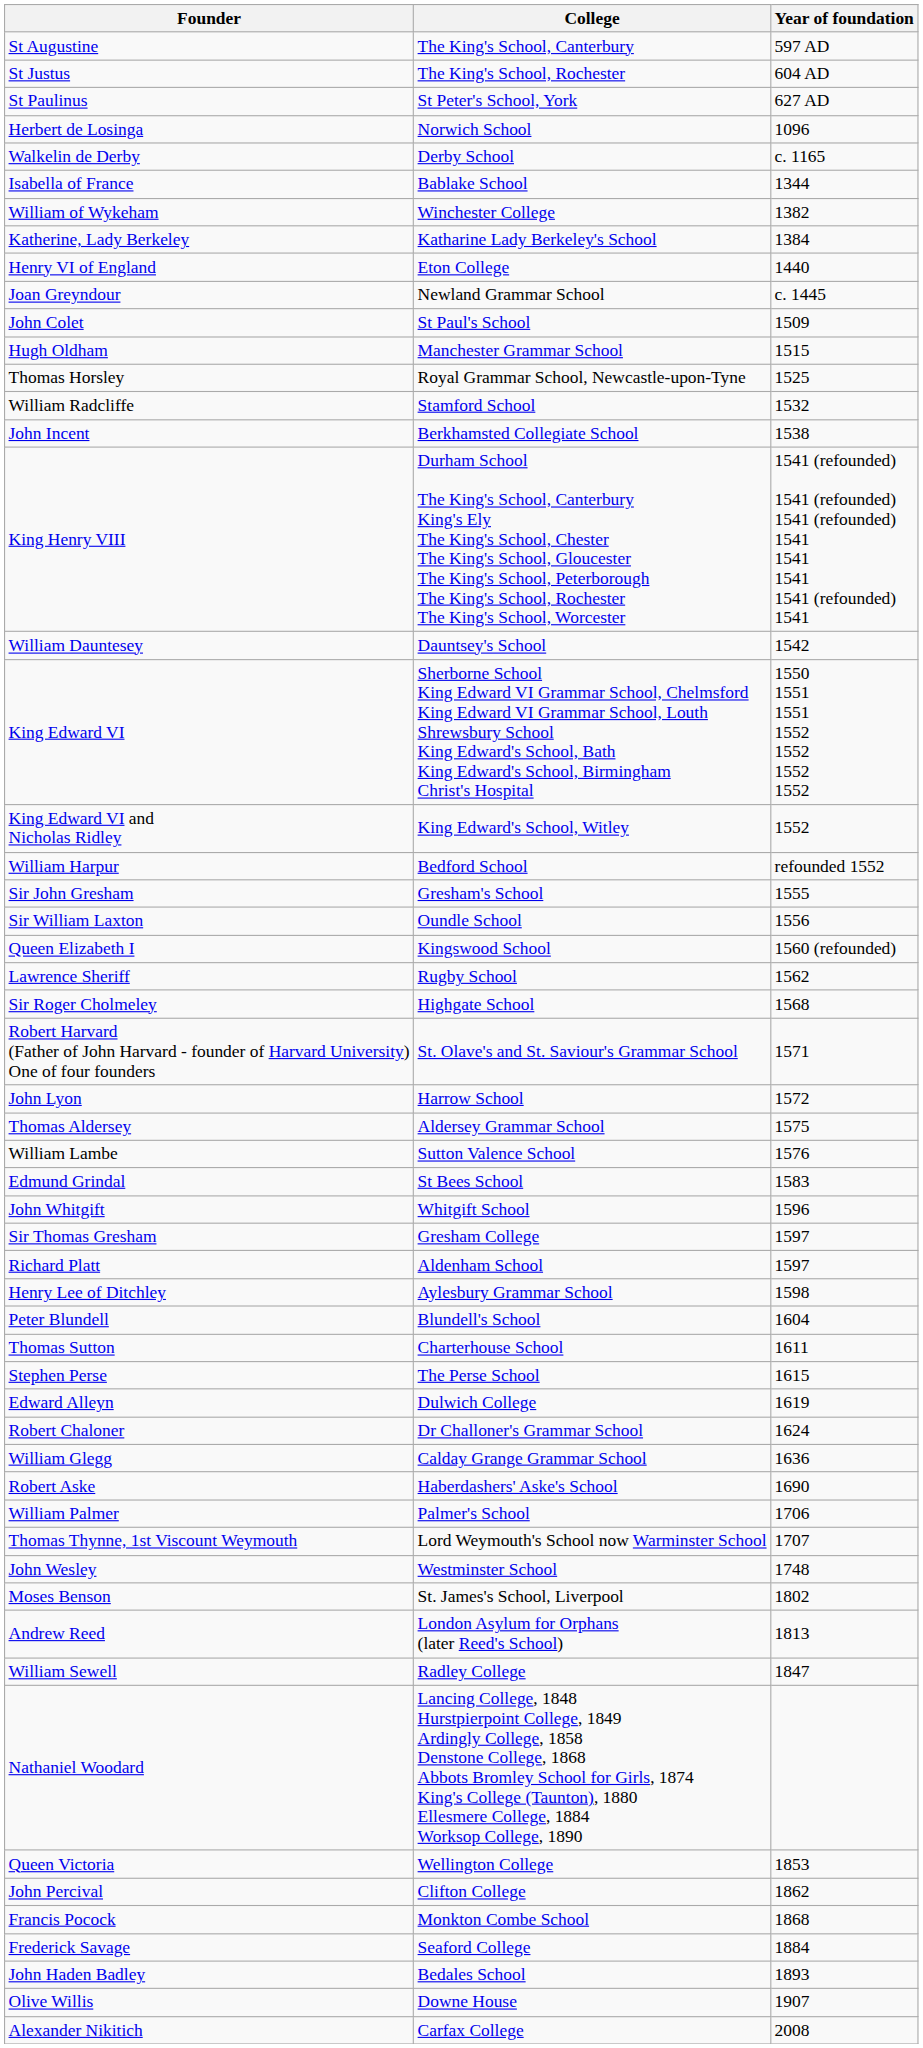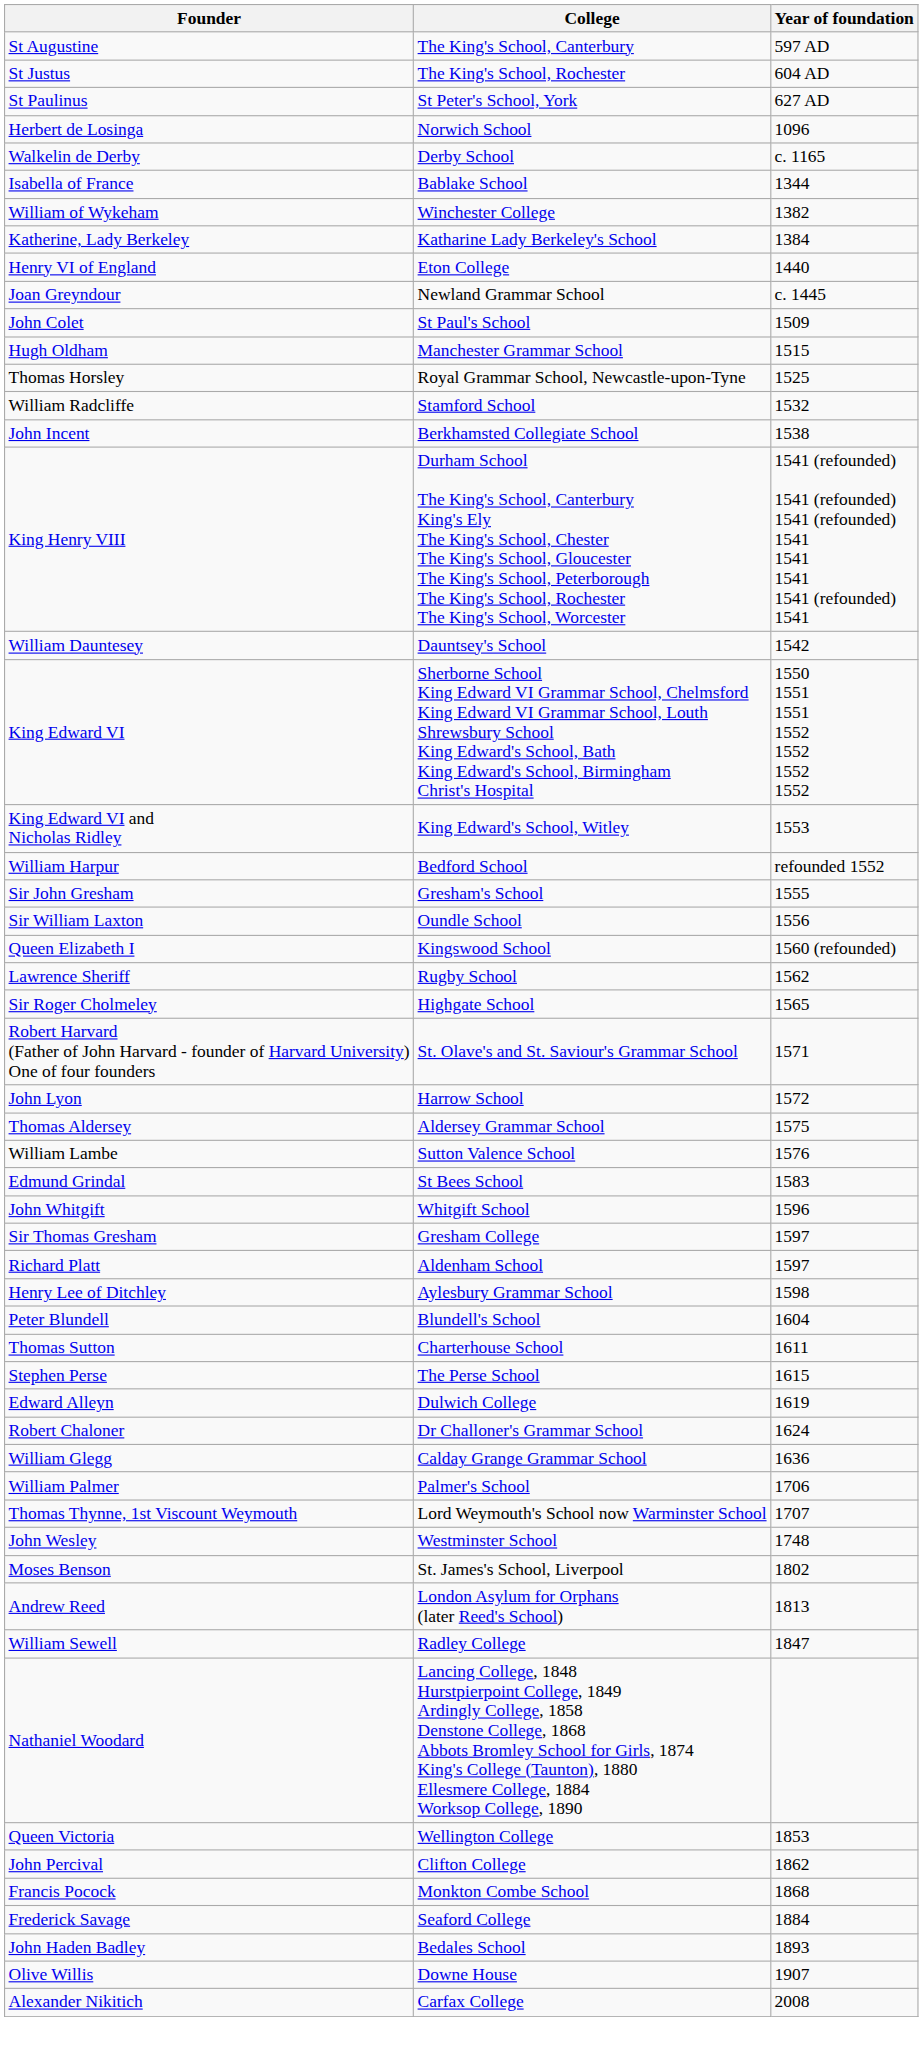(792, 828) 1552 -> (792, 828) 1553
(792, 1004) 1568 -> (792, 1004) 1565
- row: (52, 1485)
